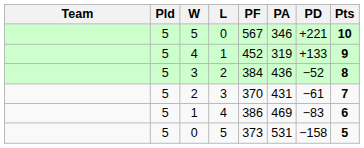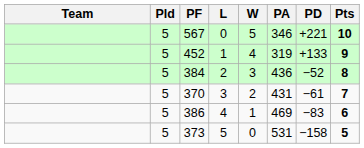columns swapped: (194, 14) <-> (253, 14)
